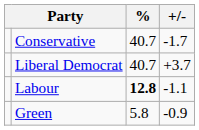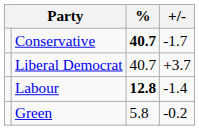(143, 40) normal -> (143, 40) bold
(175, 88) -1.1 -> (175, 88) -1.4
(175, 112) -0.9 -> (175, 112) -0.2
